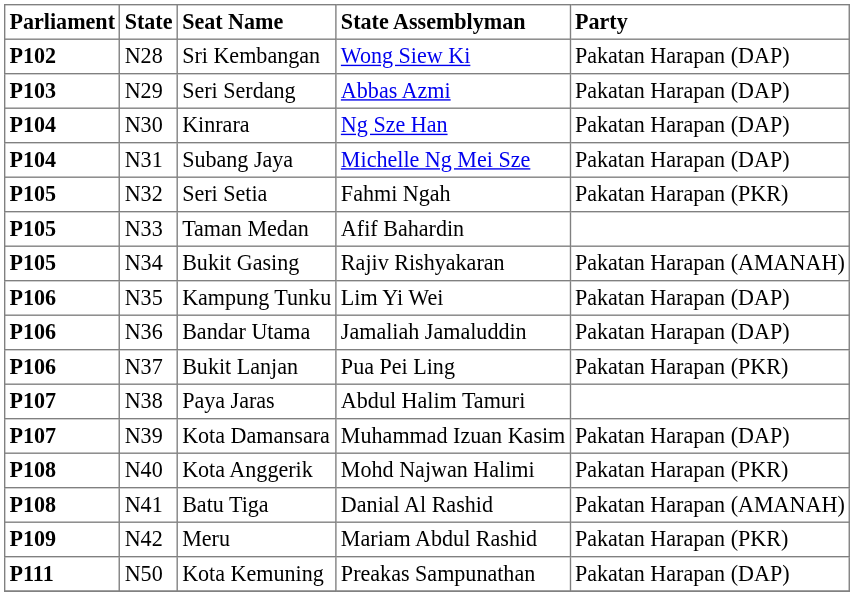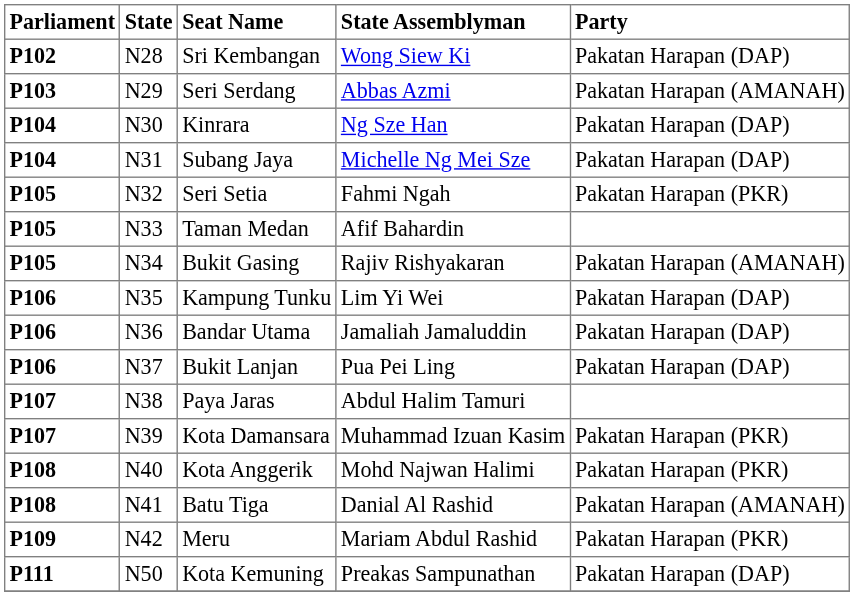(682, 90) Pakatan Harapan (DAP) -> (710, 90) Pakatan Harapan (AMANAH)
(682, 366) Pakatan Harapan (PKR) -> (682, 366) Pakatan Harapan (DAP)
(682, 435) Pakatan Harapan (DAP) -> (682, 435) Pakatan Harapan (PKR)
